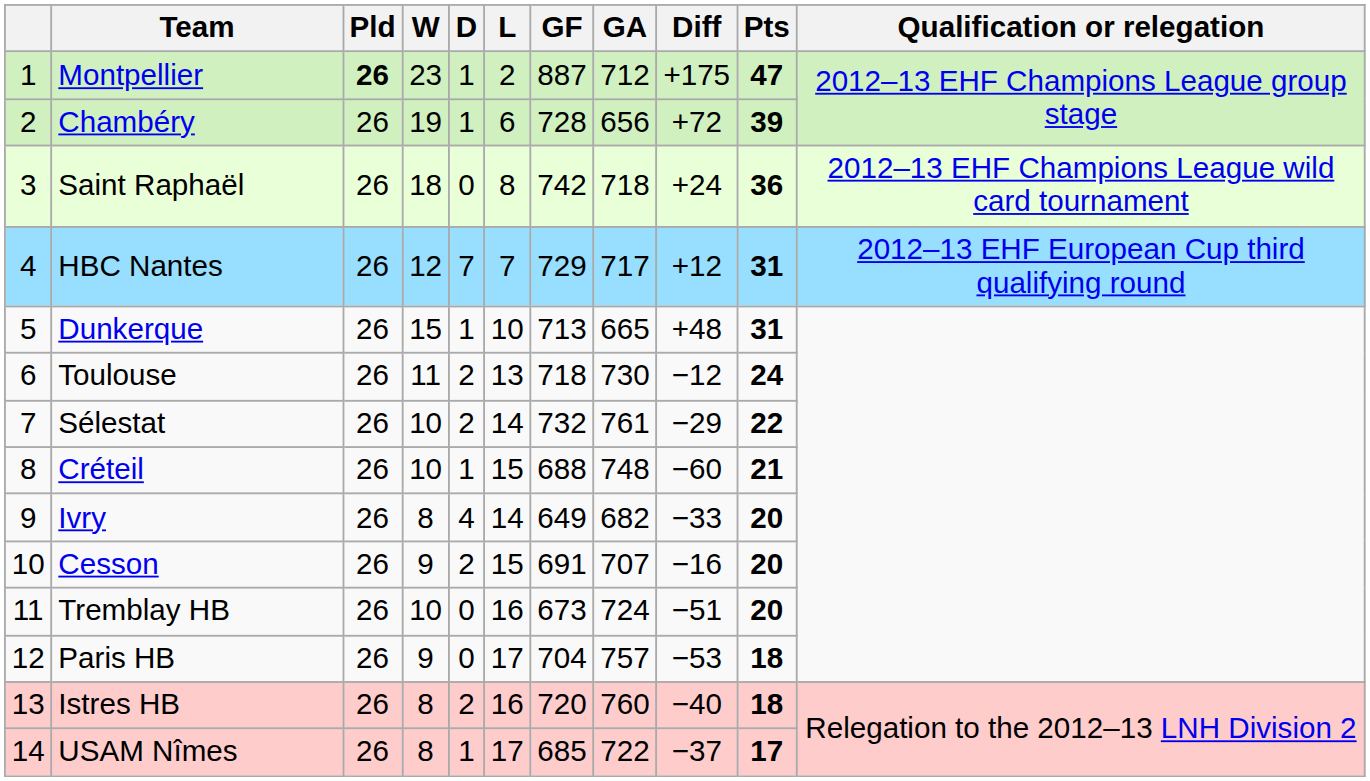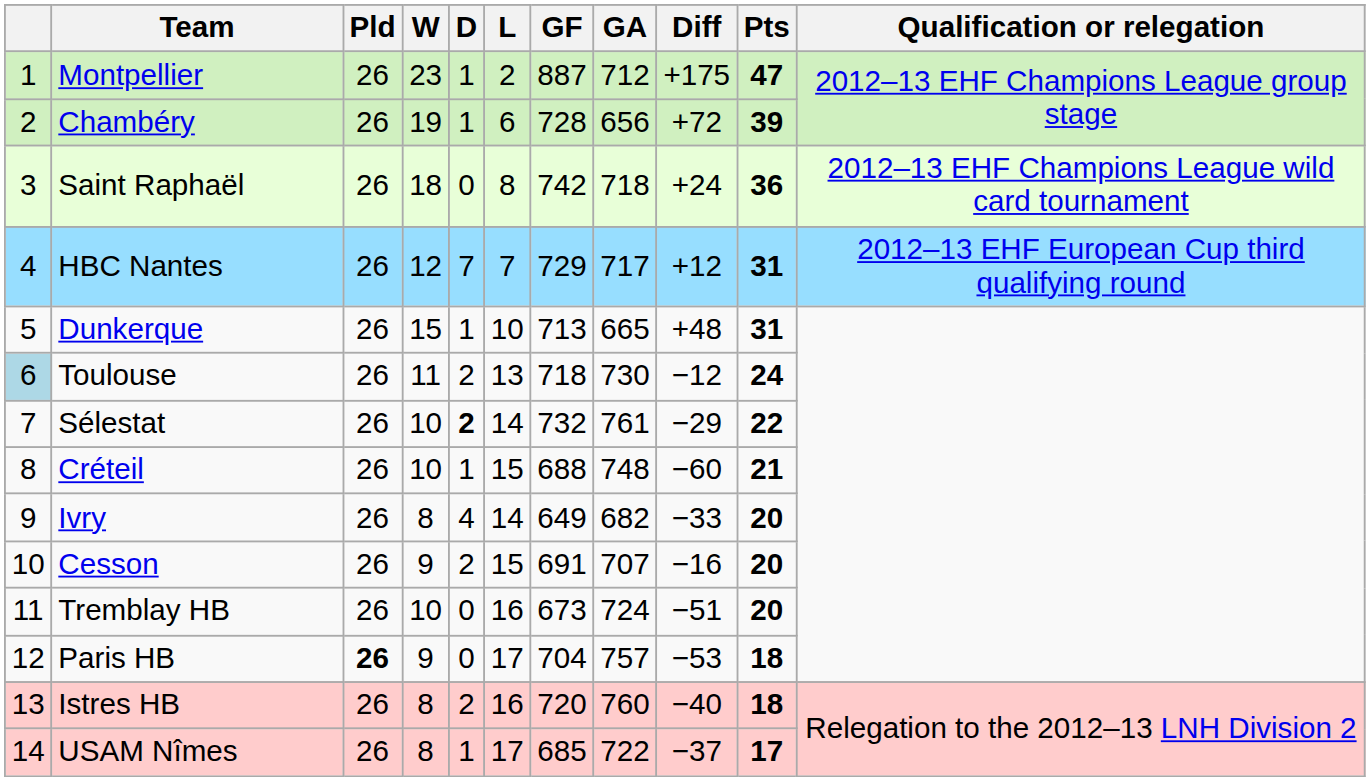(372, 74) bold -> (372, 74) normal
(28, 376) no background -> (28, 376) lightblue background
(466, 423) normal -> (466, 423) bold
(372, 657) normal -> (372, 657) bold
